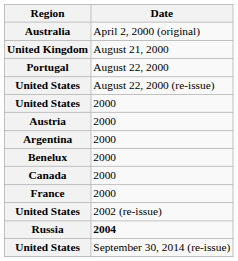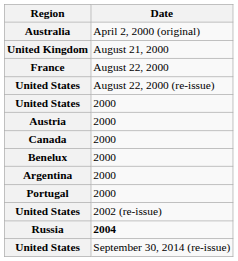(48, 67) Portugal -> (48, 67) France
(48, 139) Argentina -> (48, 139) Canada
(48, 175) Canada -> (48, 175) Argentina
(48, 193) France -> (48, 193) Portugal
